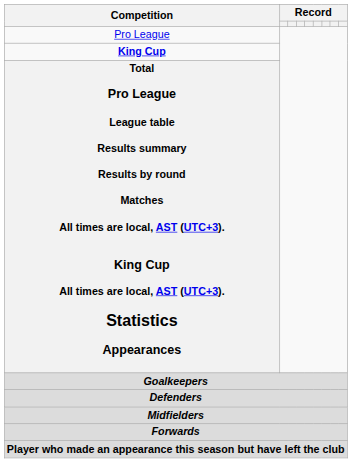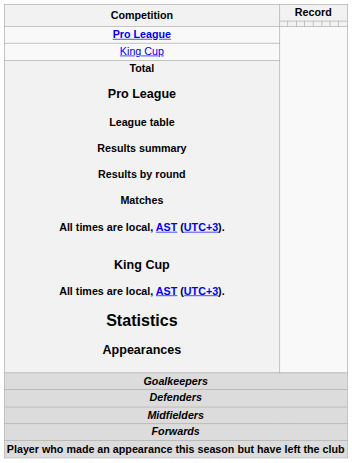(142, 34) normal -> (142, 34) bold
(142, 51) bold -> (142, 51) normal
